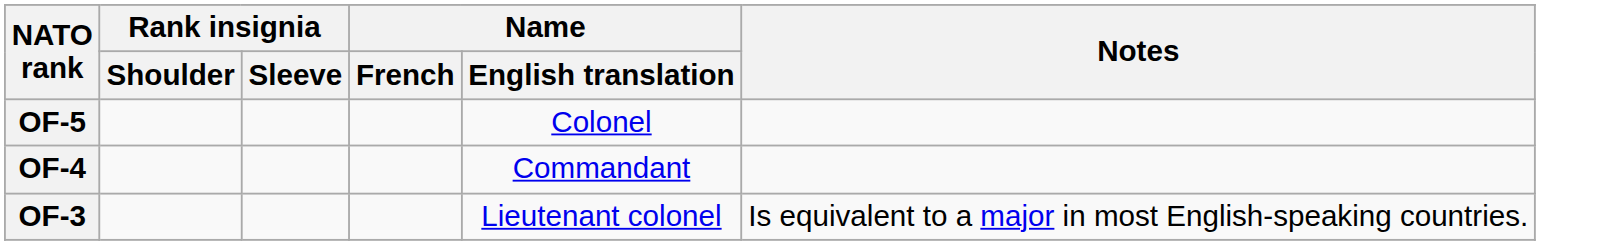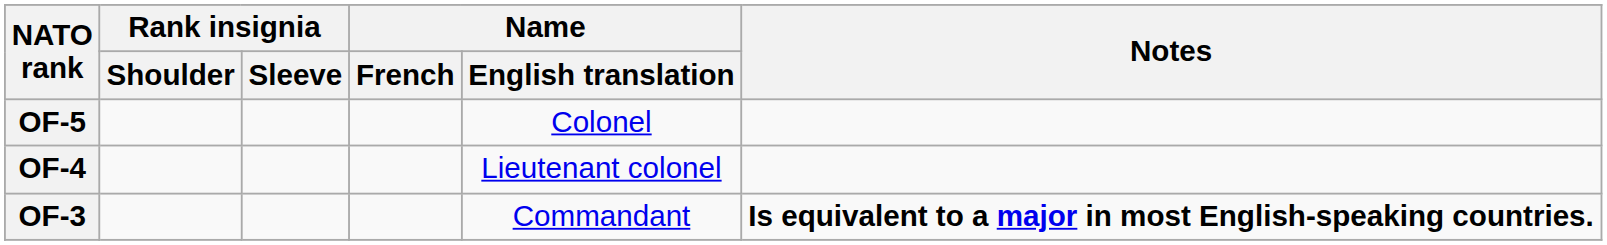(601, 168) Commandant -> (601, 168) Lieutenant colonel
(601, 215) Lieutenant colonel -> (601, 215) Commandant
(1138, 215) normal -> (1171, 215) bold
